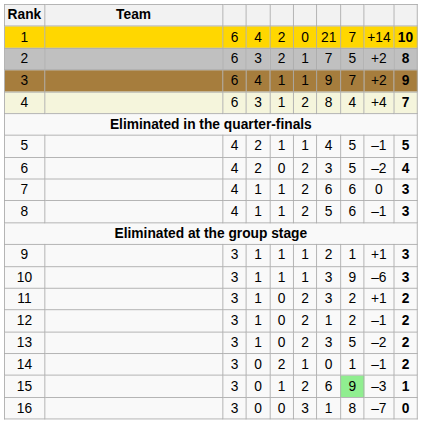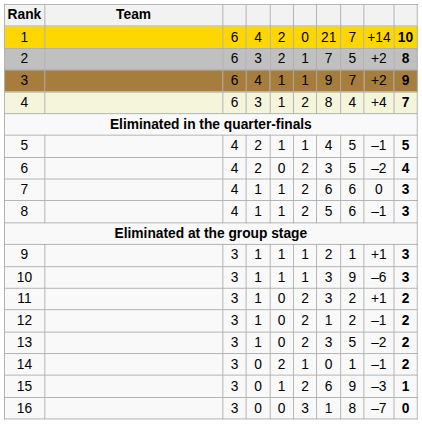(352, 386) lightgreen background -> (352, 386) no background
